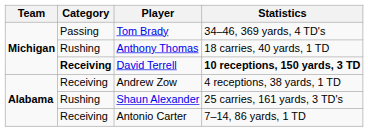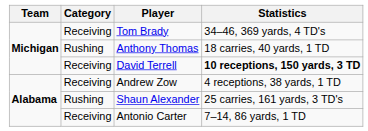(79, 31) Passing -> (88, 31) Receiving
(86, 65) bold -> (88, 65) normal
